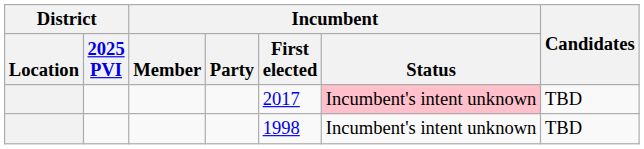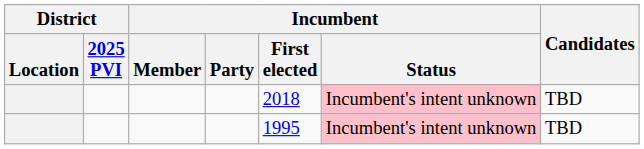(281, 98) 2017 -> (281, 98) 2018
(281, 128) 1998 -> (281, 128) 1995
(431, 128) no background -> (431, 128) pink background
